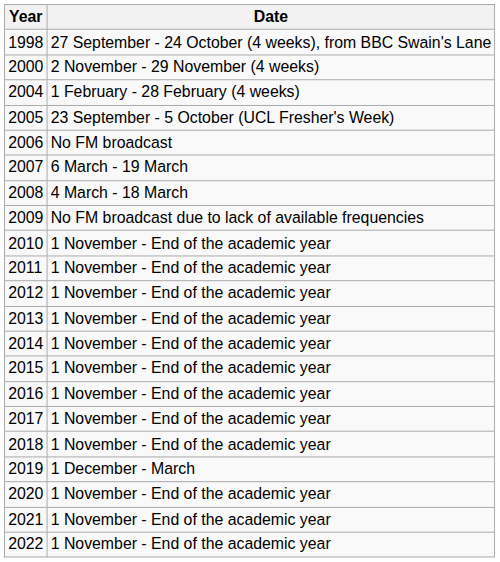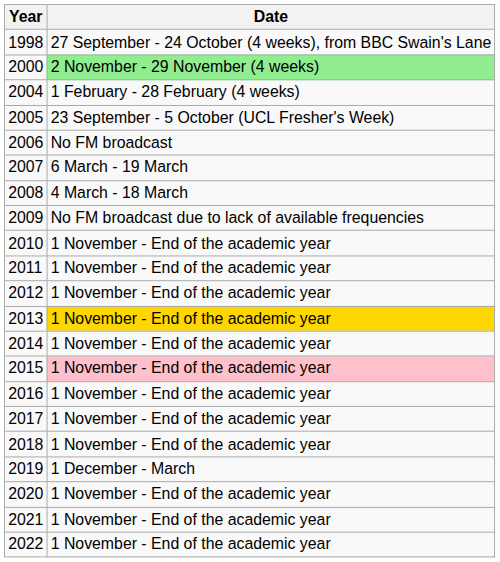(185, 67) no background -> (185, 67) lightgreen background
(191, 318) no background -> (191, 318) gold background
(191, 368) no background -> (191, 368) pink background
